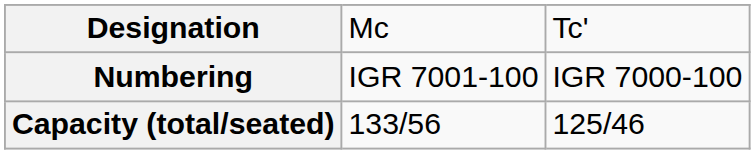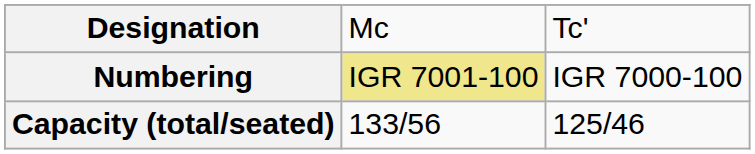(443, 76) no background -> (443, 76) khaki background
